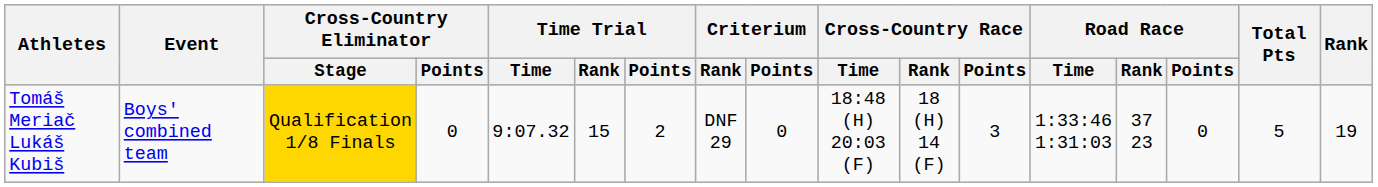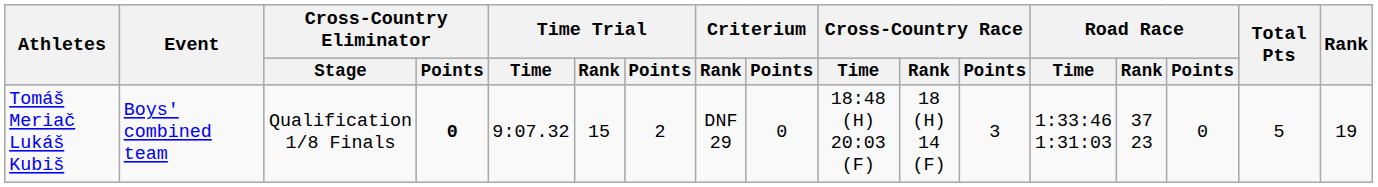(341, 133) gold background -> (341, 133) no background
(452, 133) normal -> (452, 133) bold
